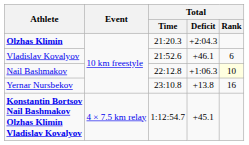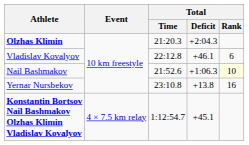(168, 56) 21:52.6 -> (168, 56) 22:12.8
(168, 71) 22:12.8 -> (168, 71) 21:52.6
